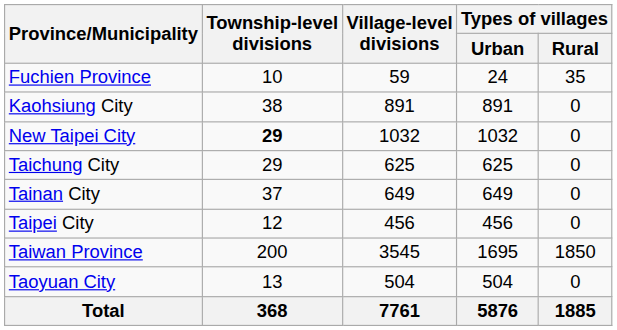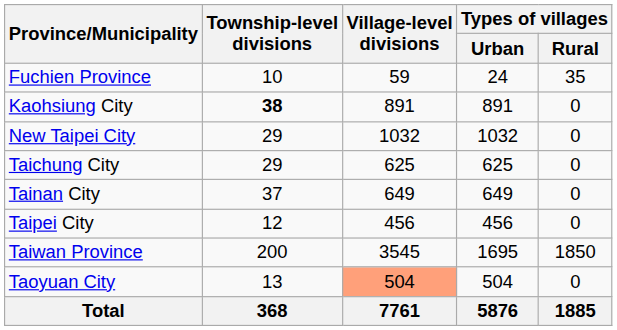(272, 106) normal -> (272, 106) bold
(272, 135) bold -> (272, 135) normal
(400, 281) no background -> (400, 281) lightsalmon background
